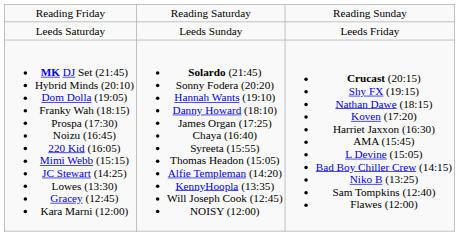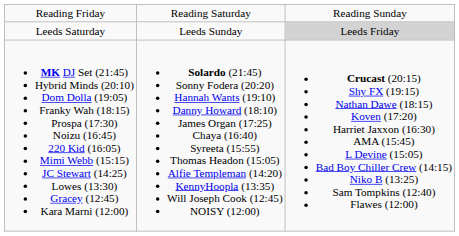(370, 31) no background -> (370, 31) lightgrey background
